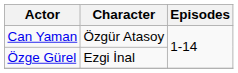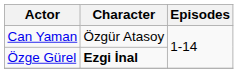(109, 57) normal -> (111, 57) bold
